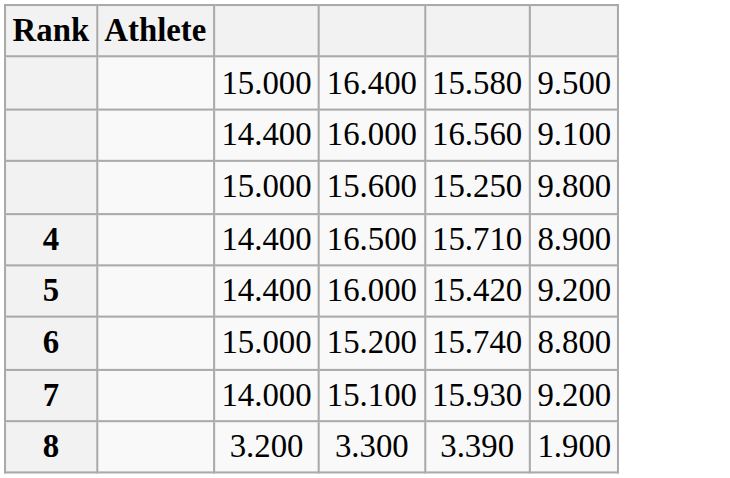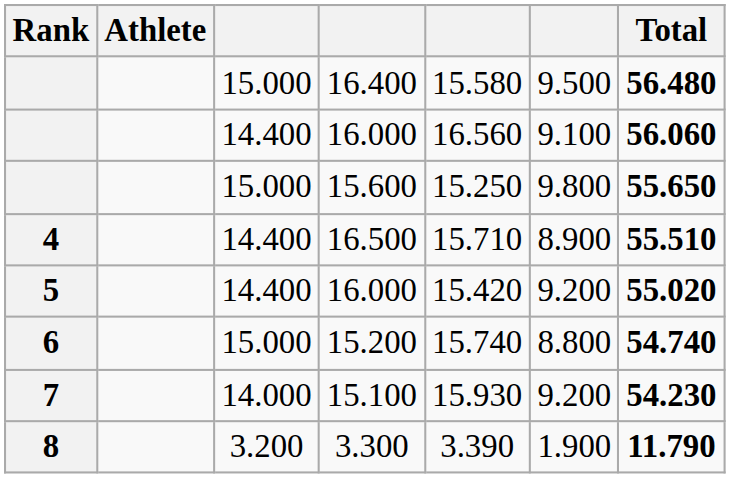+ column: (671, 30)
